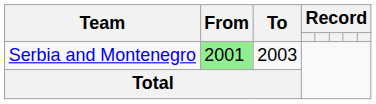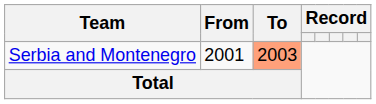(224, 55) lightgreen background -> (224, 55) no background
(277, 55) no background -> (277, 55) lightsalmon background
